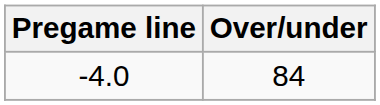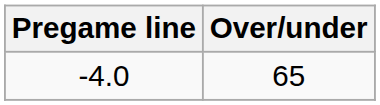(289, 75) 84 -> (289, 75) 65
